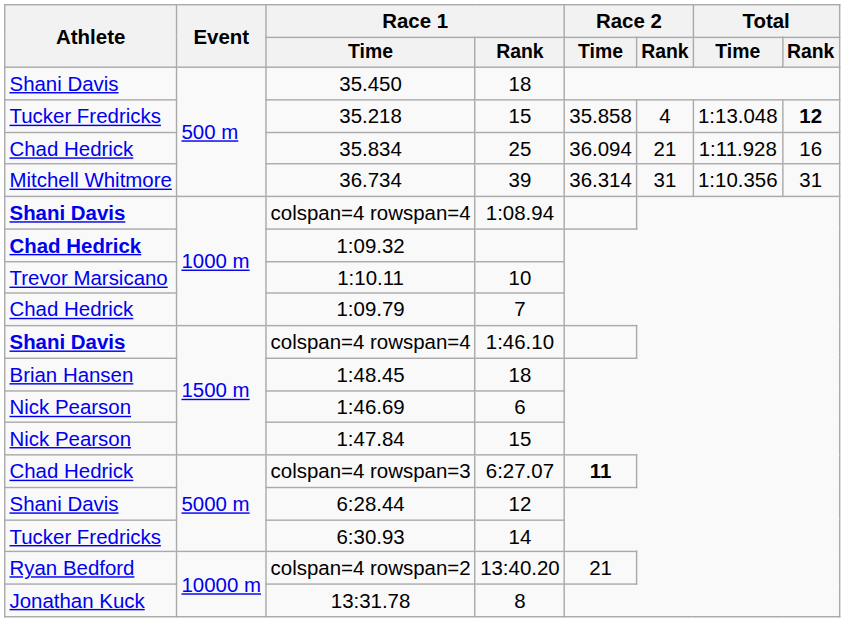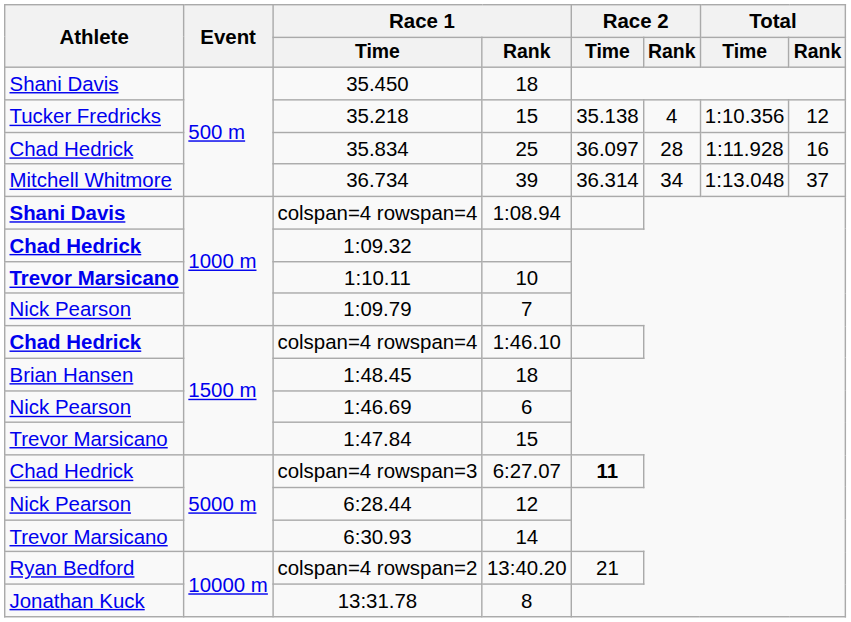(601, 116) 35.858 -> (607, 116) 35.138
(738, 116) 1:13.048 -> (745, 116) 1:10.356
(811, 116) bold -> (818, 116) normal
(601, 149) 36.094 -> (607, 149) 36.097
(665, 149) 21 -> (672, 149) 28
(665, 181) 31 -> (672, 181) 34
(738, 181) 1:10.356 -> (745, 181) 1:13.048
(811, 181) 31 -> (818, 181) 37
(89, 278) normal -> (94, 278) bold
(71, 310) Chad Hedrick -> (70, 310) Nick Pearson
(67, 342) Shani Davis -> (75, 342) Chad Hedrick
(70, 439) Nick Pearson -> (89, 439) Trevor Marsicano
(64, 504) Shani Davis -> (70, 504) Nick Pearson
(85, 536) Tucker Fredricks -> (89, 536) Trevor Marsicano
